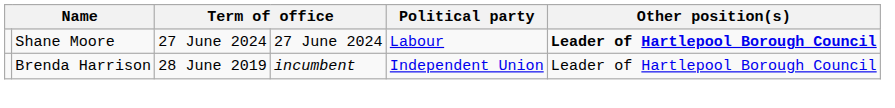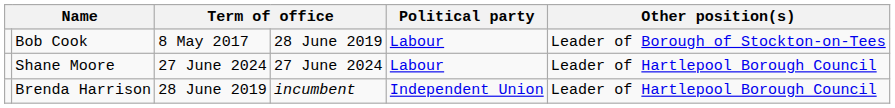+ row: (52, 41)
(714, 41) bold -> (714, 66) normal
